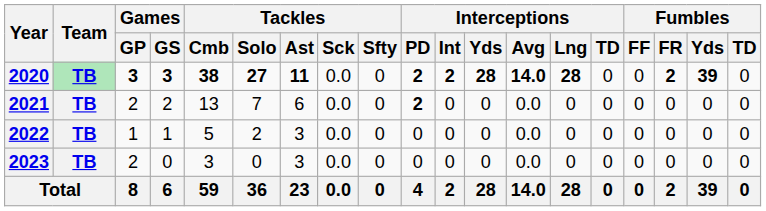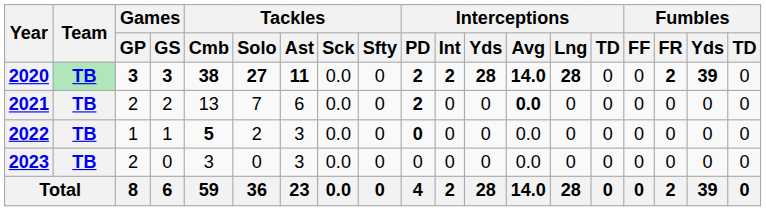(528, 104) normal -> (528, 104) bold
(209, 133) normal -> (209, 133) bold
(418, 133) normal -> (418, 133) bold
